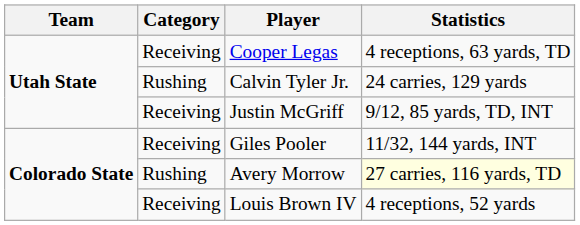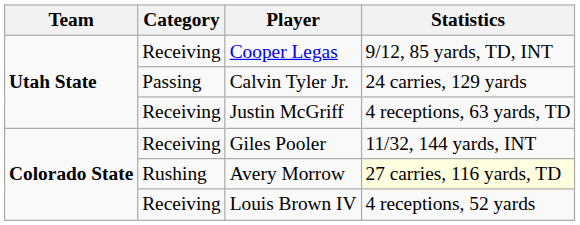(468, 50) 4 receptions, 63 yards, TD -> (459, 50) 9/12, 85 yards, TD, INT
(174, 81) Rushing -> (172, 81) Passing
(459, 112) 9/12, 85 yards, TD, INT -> (468, 112) 4 receptions, 63 yards, TD
